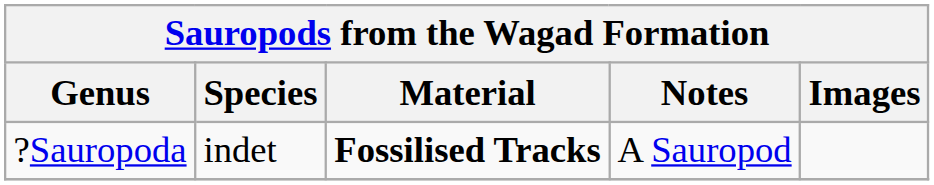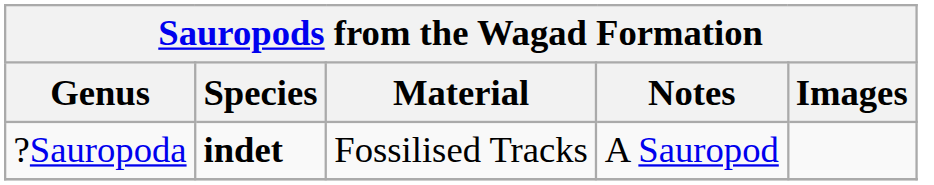(240, 149) normal -> (243, 149) bold
(468, 149) bold -> (461, 149) normal
